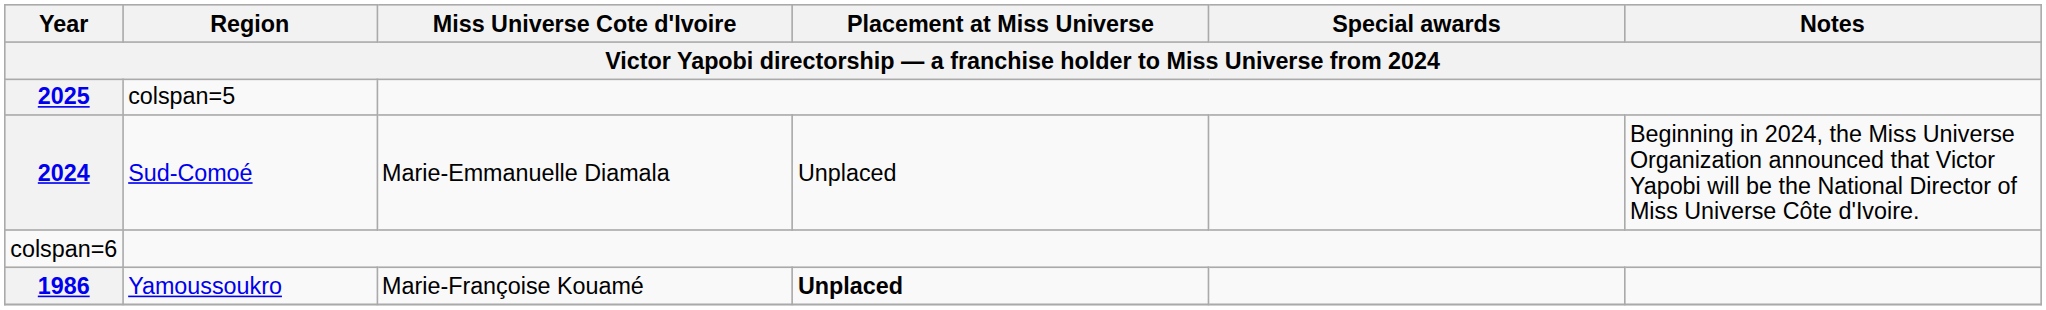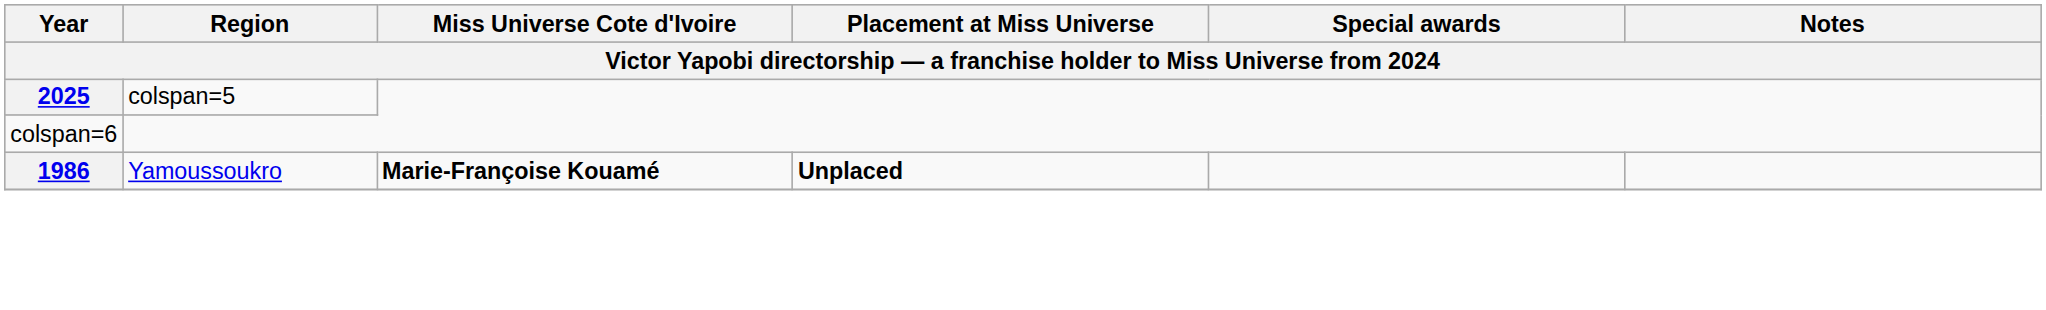- row: (64, 173)
(513, 286) normal -> (521, 171) bold
